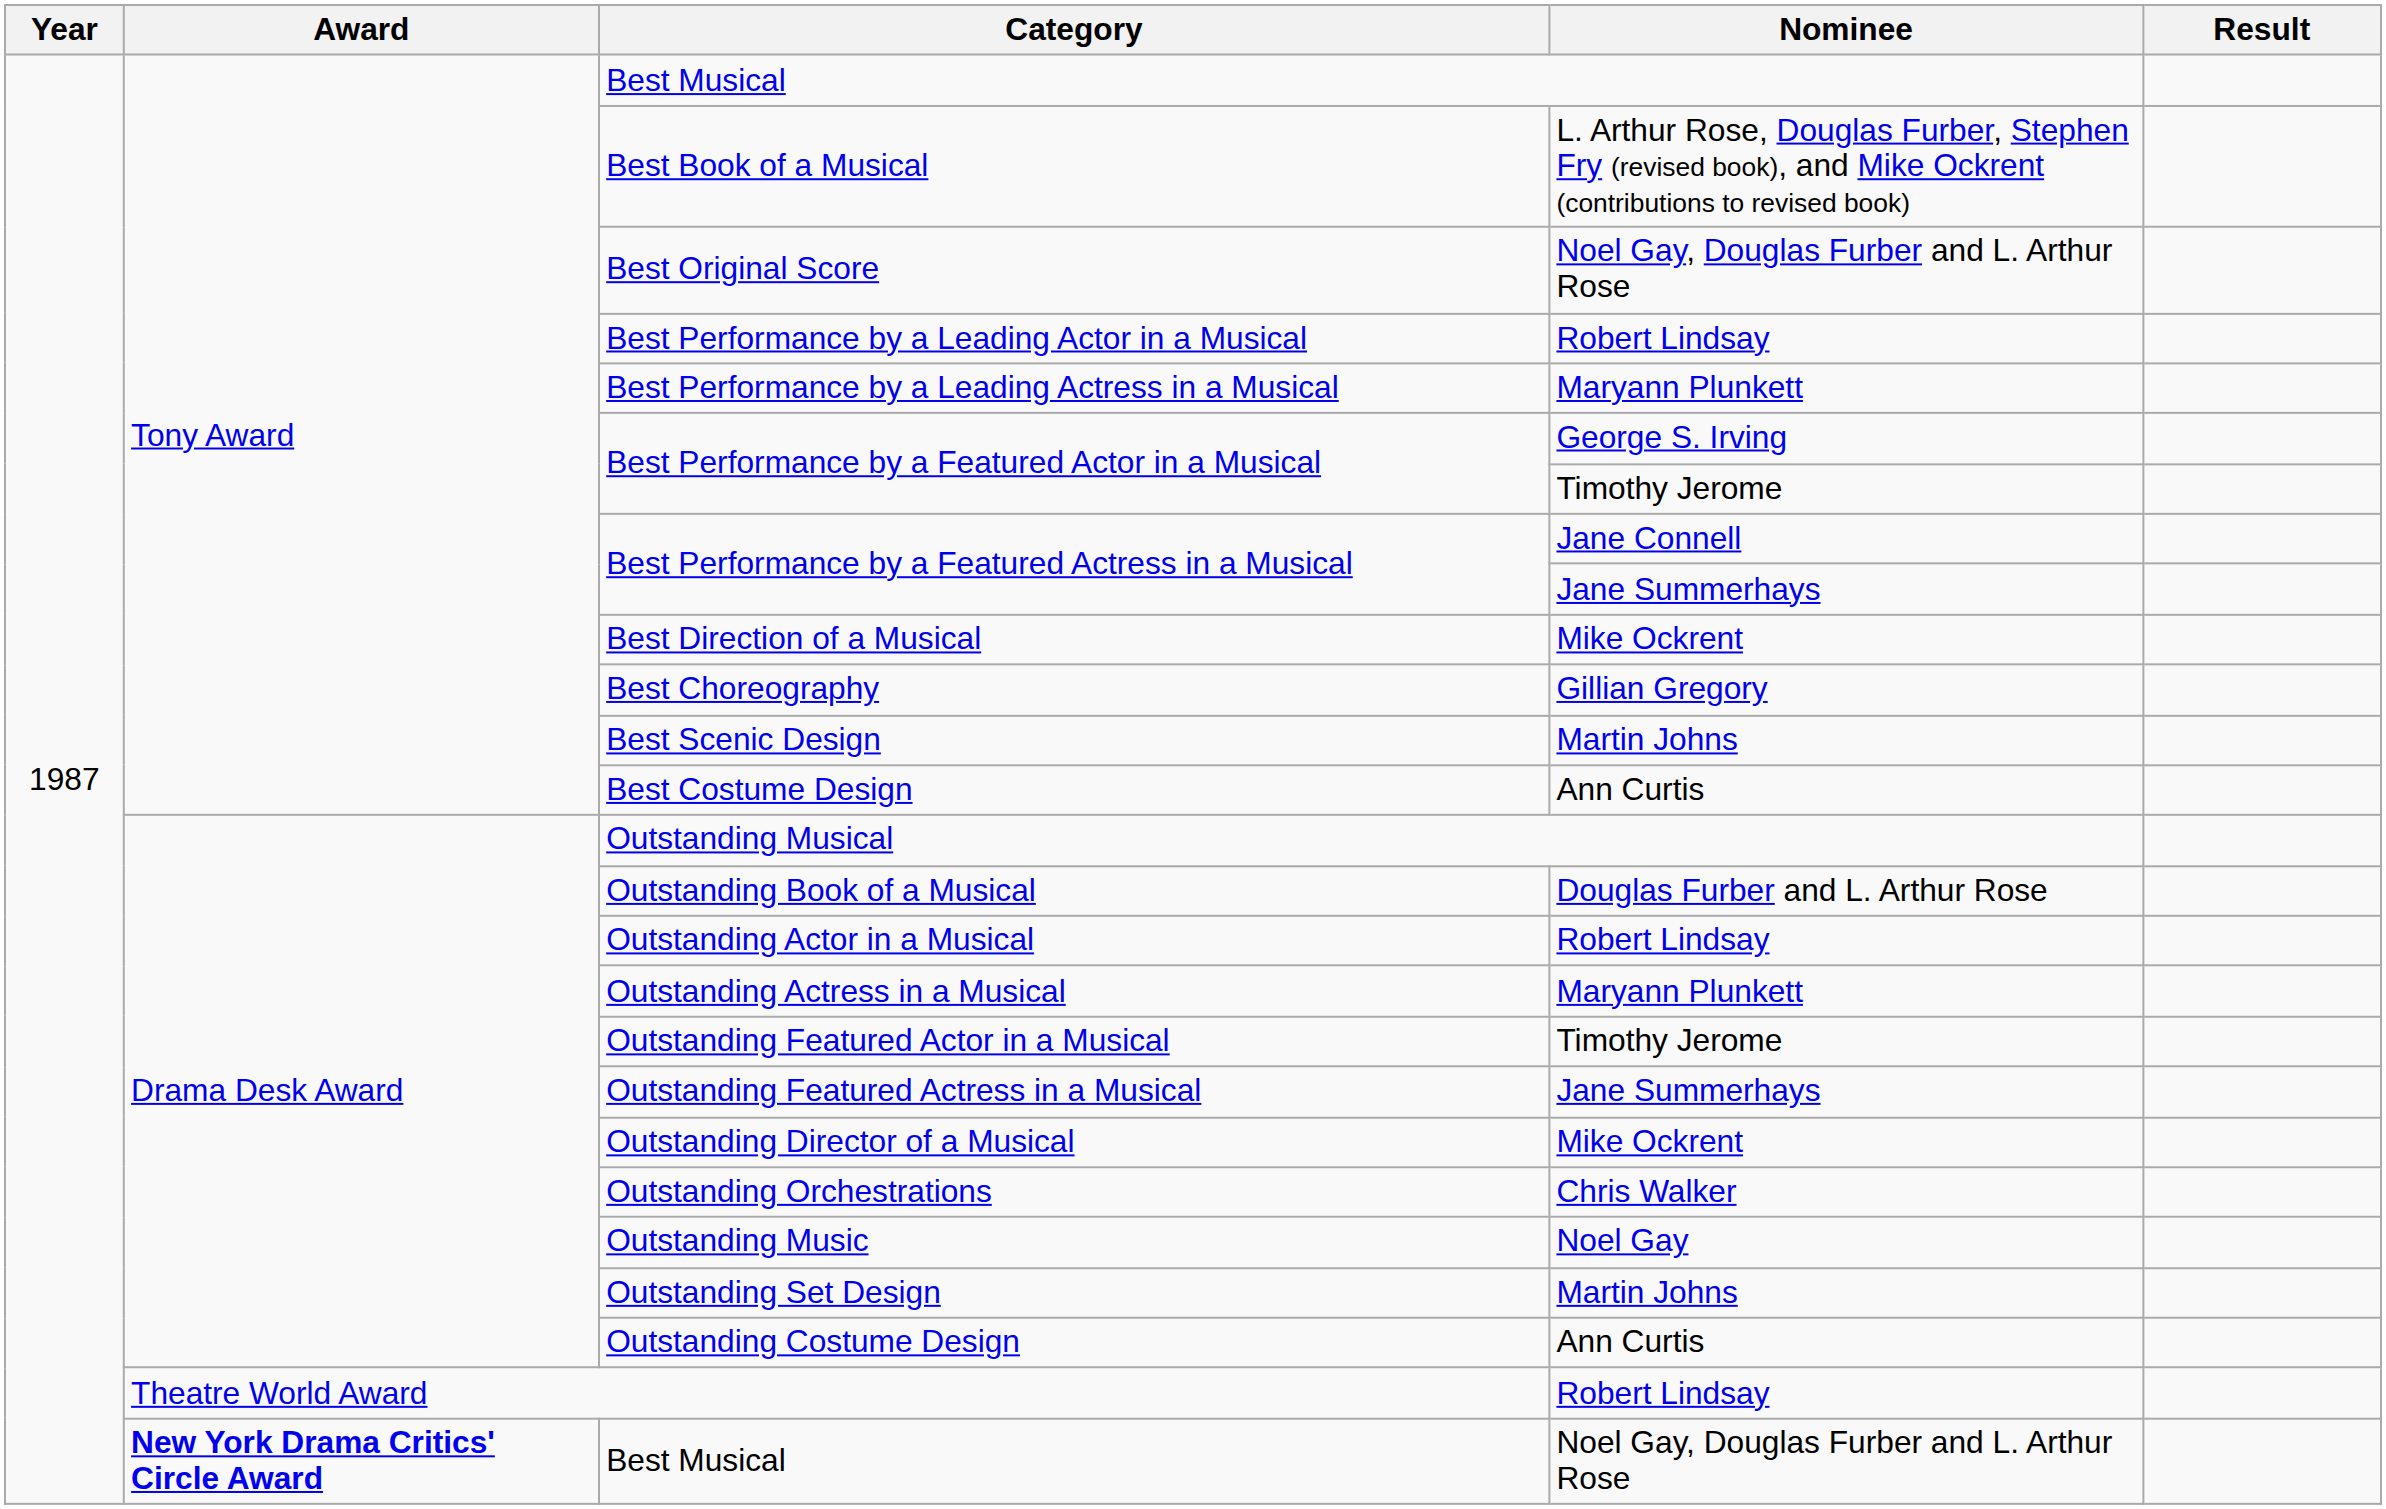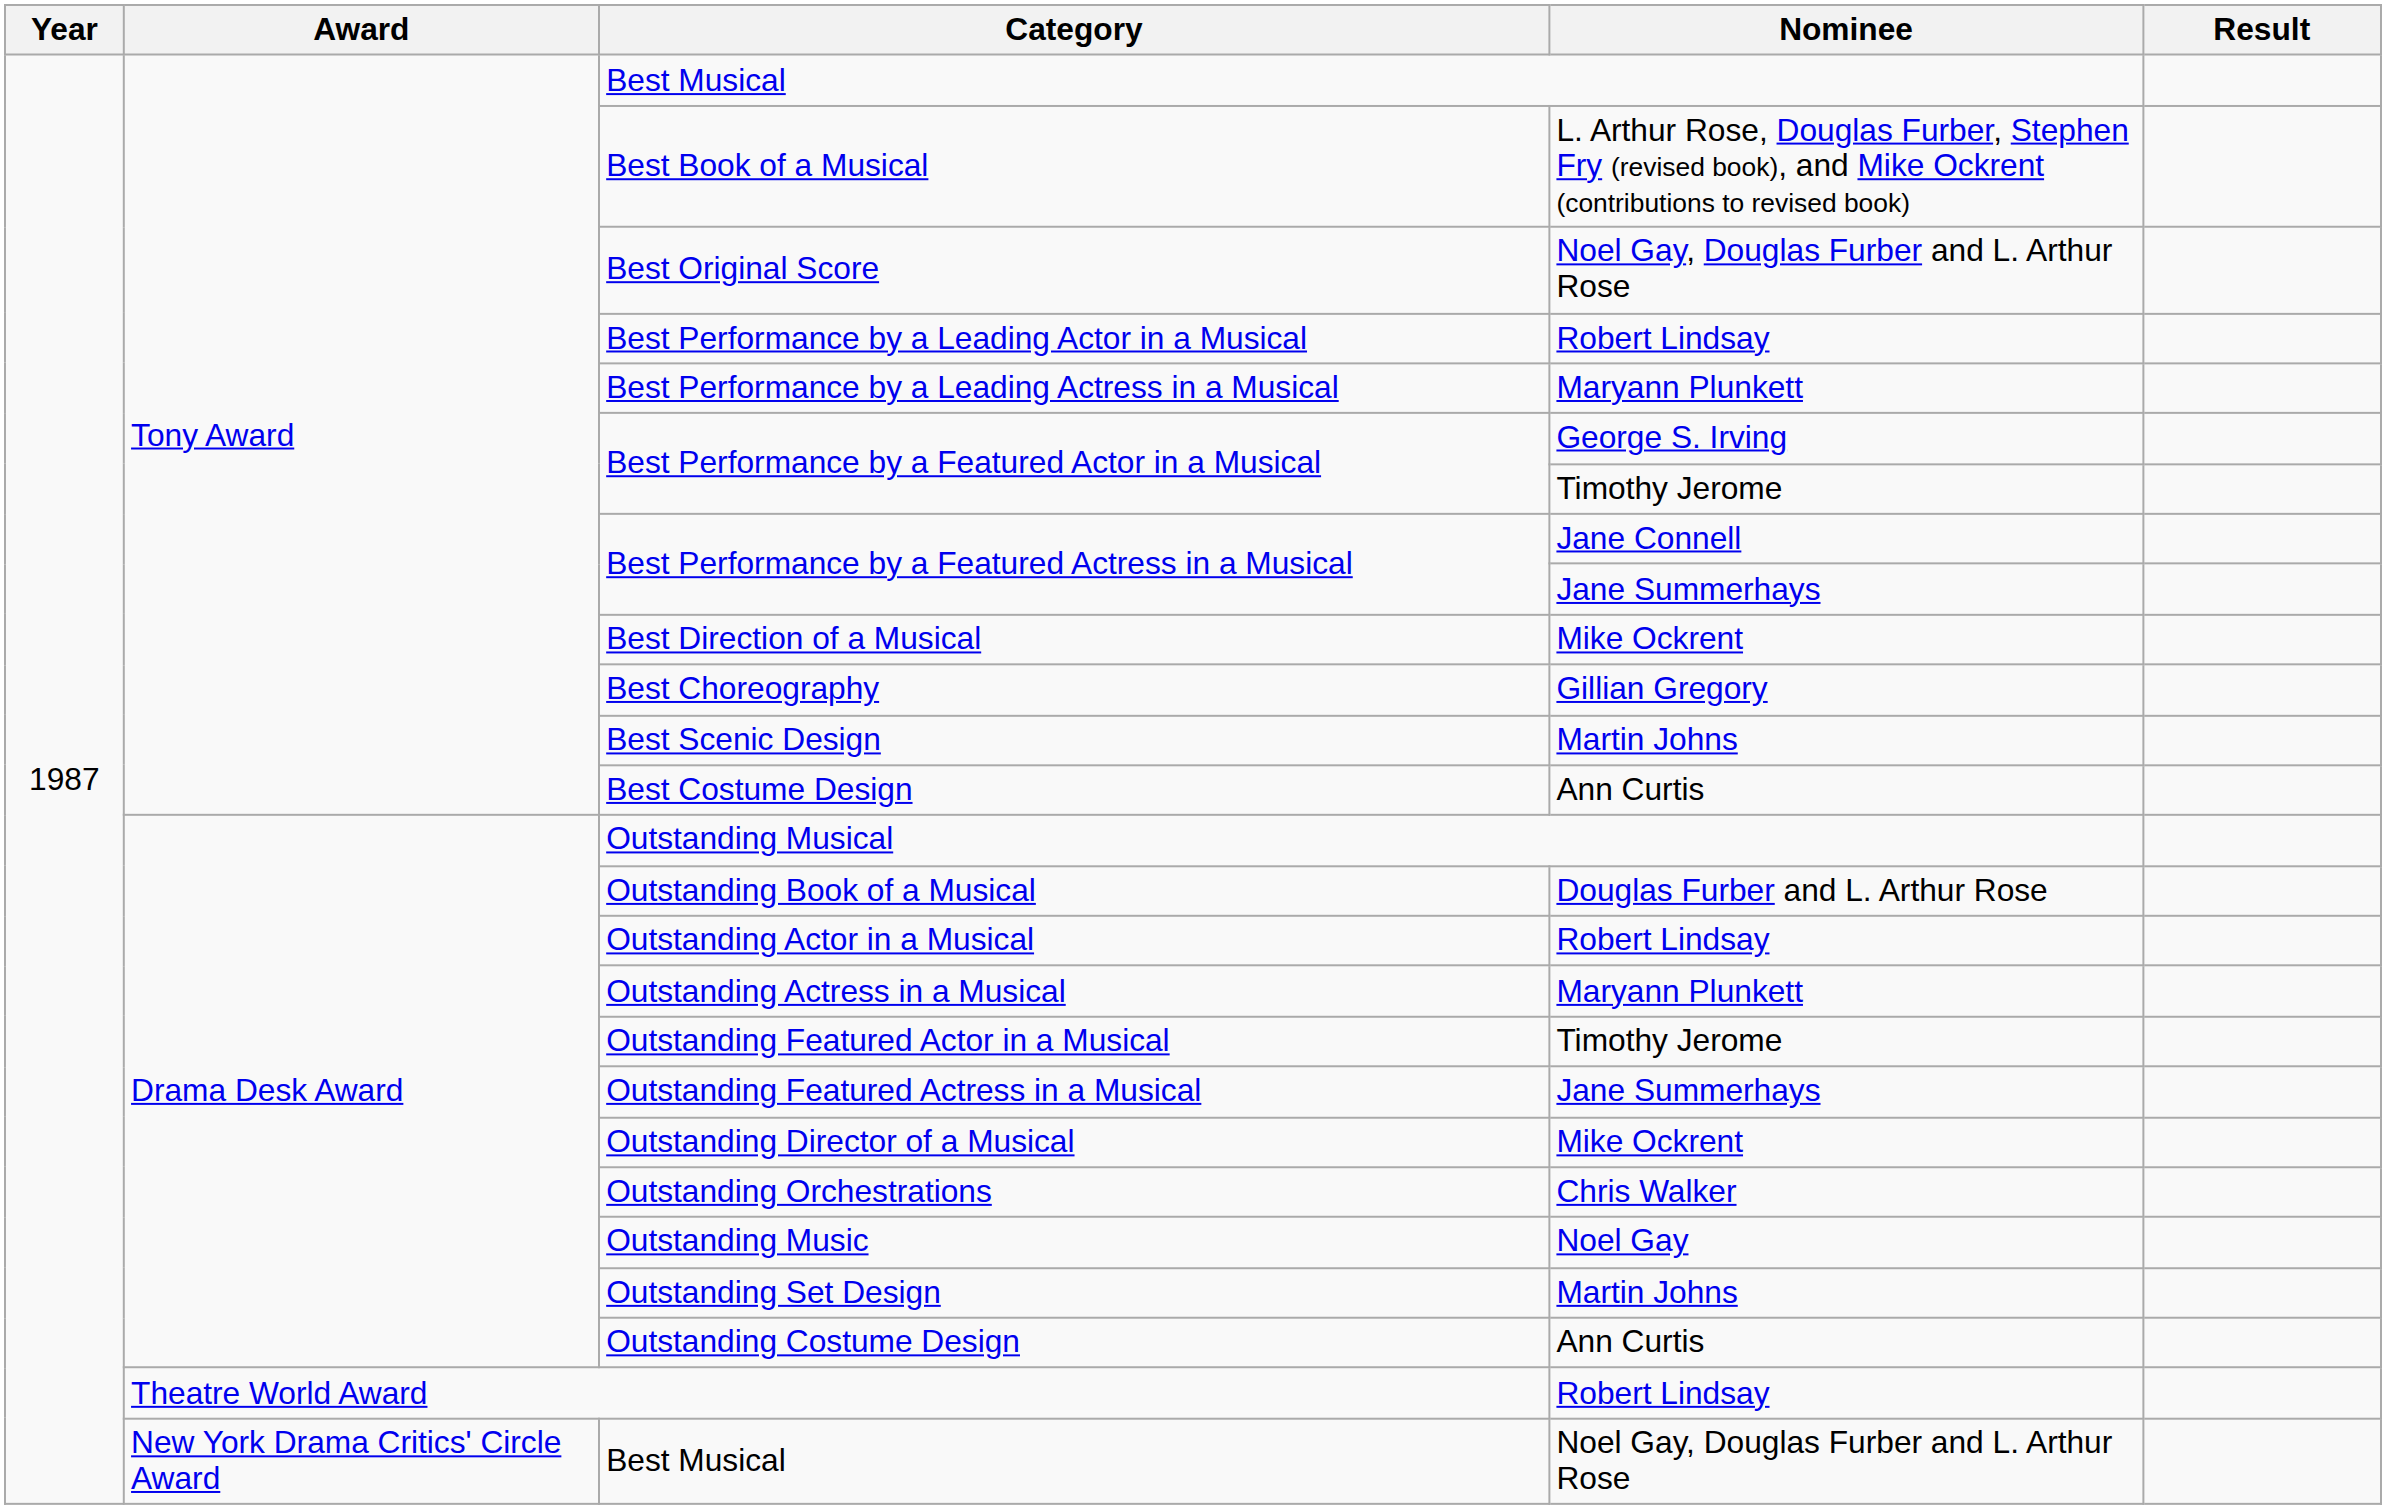(313, 1460) bold -> (346, 1460) normal
